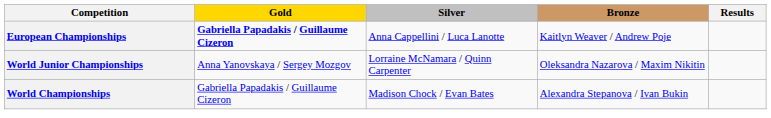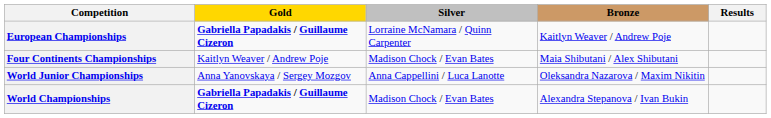(436, 36) Anna Cappellini / Luca Lanotte -> (430, 36) Lorraine McNamara / Quinn Carpenter
+ row: (81, 59)
(430, 65) Lorraine McNamara / Quinn Carpenter -> (436, 76) Anna Cappellini / Luca Lanotte
(267, 94) normal -> (272, 99) bold
